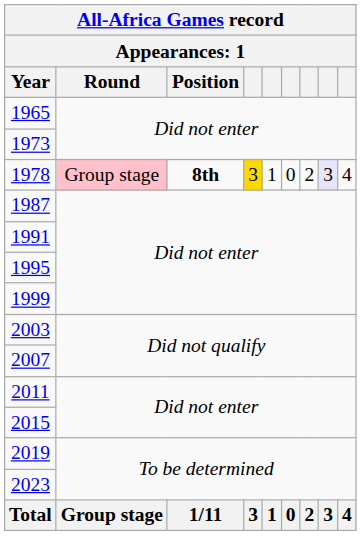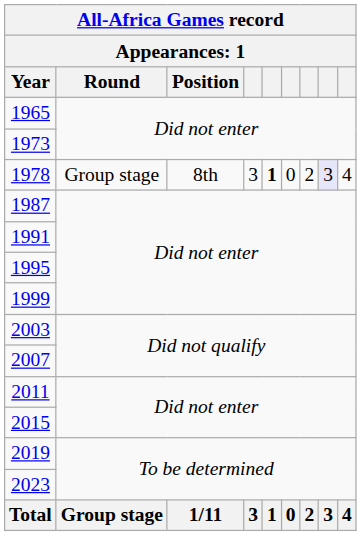(112, 174) pink background -> (112, 174) no background
(206, 174) bold -> (206, 174) normal
(253, 174) gold background -> (253, 174) no background
(272, 174) normal -> (272, 174) bold
